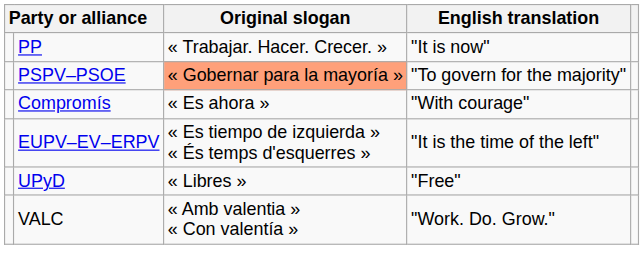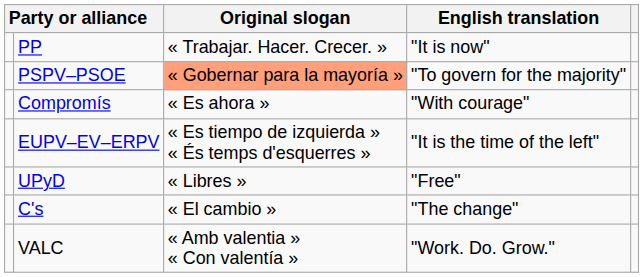+ row: (31, 209)
